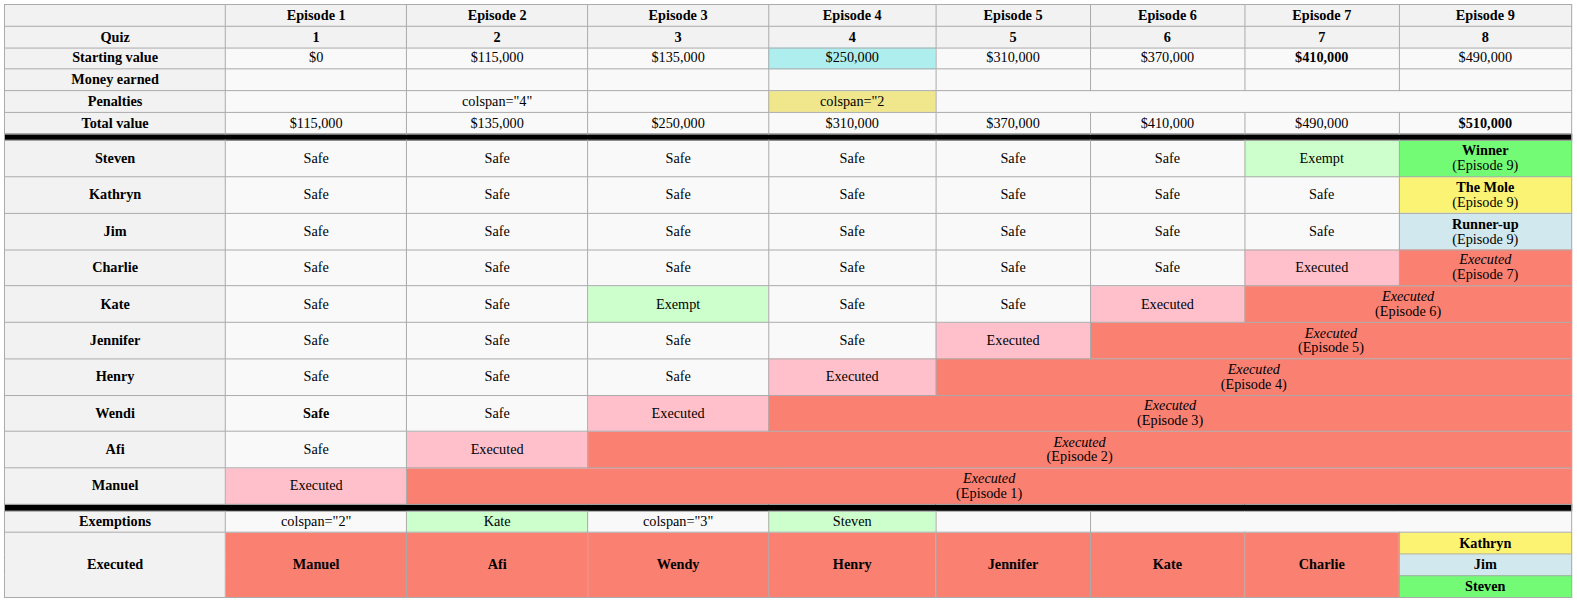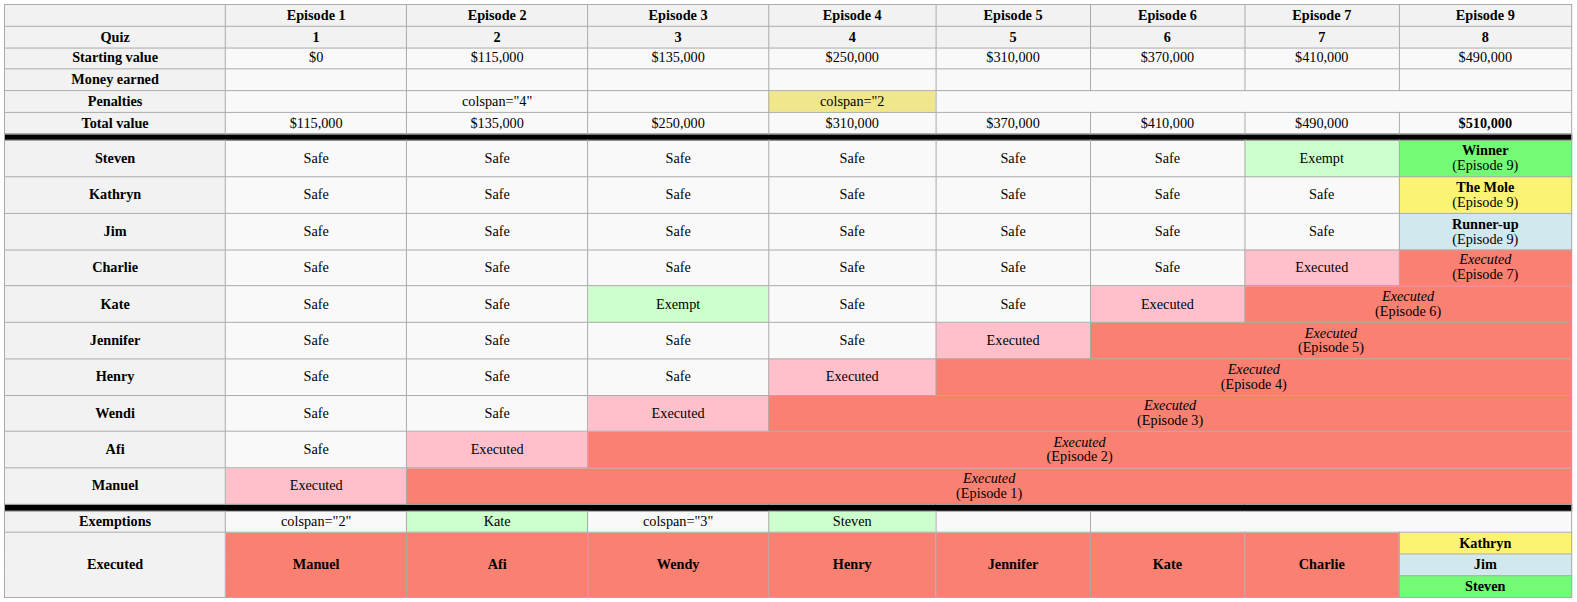(852, 58) paleturquoise background -> (852, 58) no background
(1322, 58) bold -> (1322, 58) normal
(316, 413) bold -> (316, 413) normal
